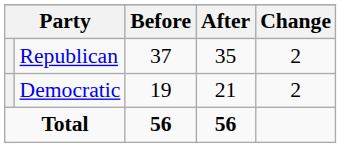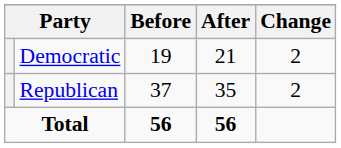rows swapped: (69, 55) <-> (70, 90)
